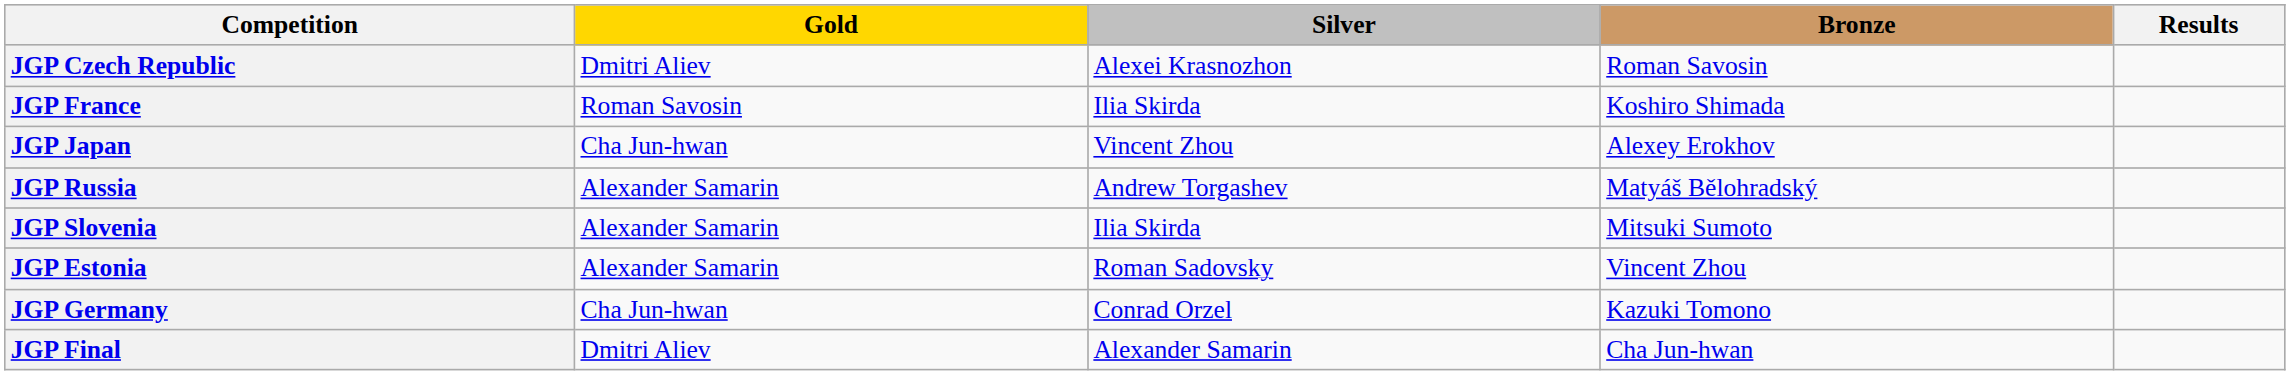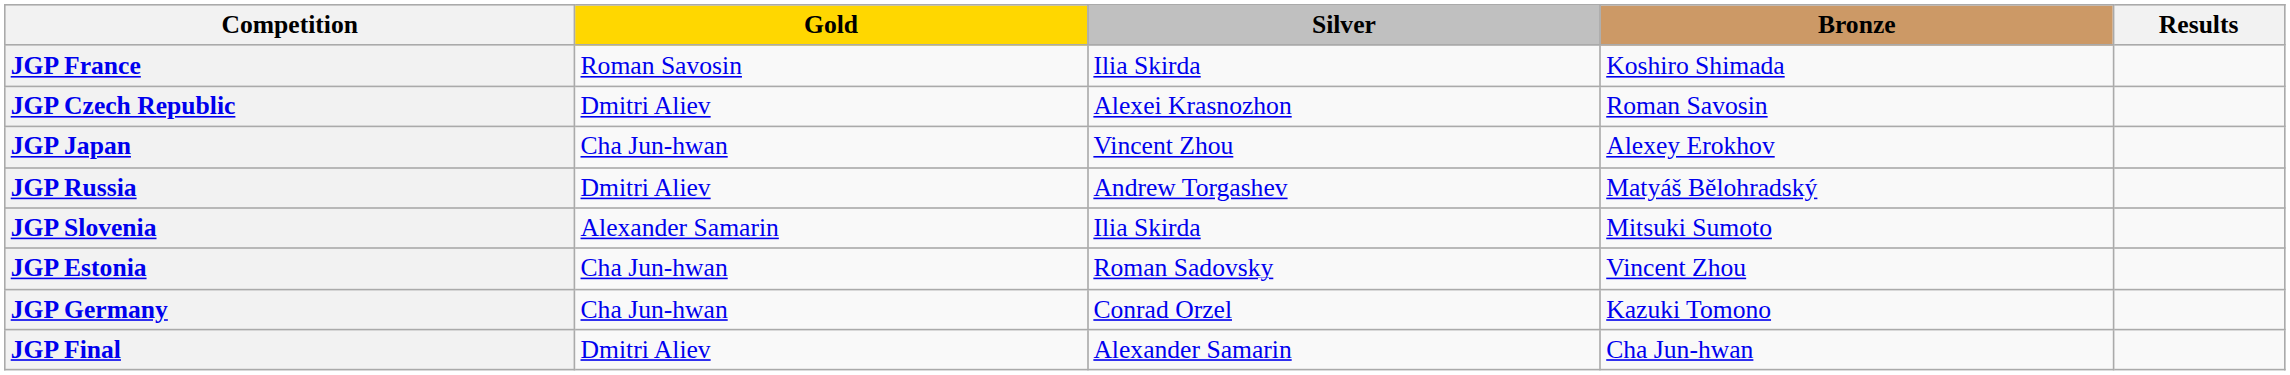rows swapped: (76, 106) <-> (123, 65)
(680, 187) Alexander Samarin -> (646, 187) Dmitri Aliev
(680, 268) Alexander Samarin -> (654, 268) Cha Jun-hwan
